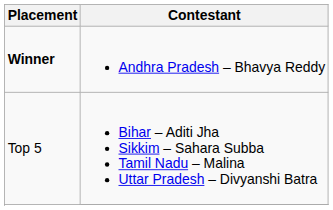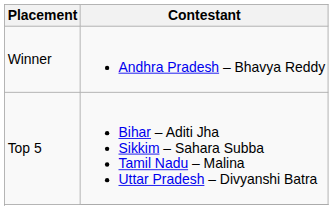(31, 59) bold -> (30, 59) normal
